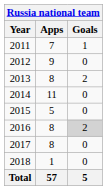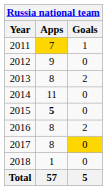(52, 45) no background -> (52, 45) gold background
(52, 111) normal -> (52, 111) bold
(85, 128) lightgrey background -> (85, 128) no background
(85, 144) no background -> (85, 144) gold background
